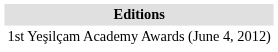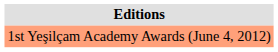(139, 36) no background -> (139, 36) lightsalmon background
